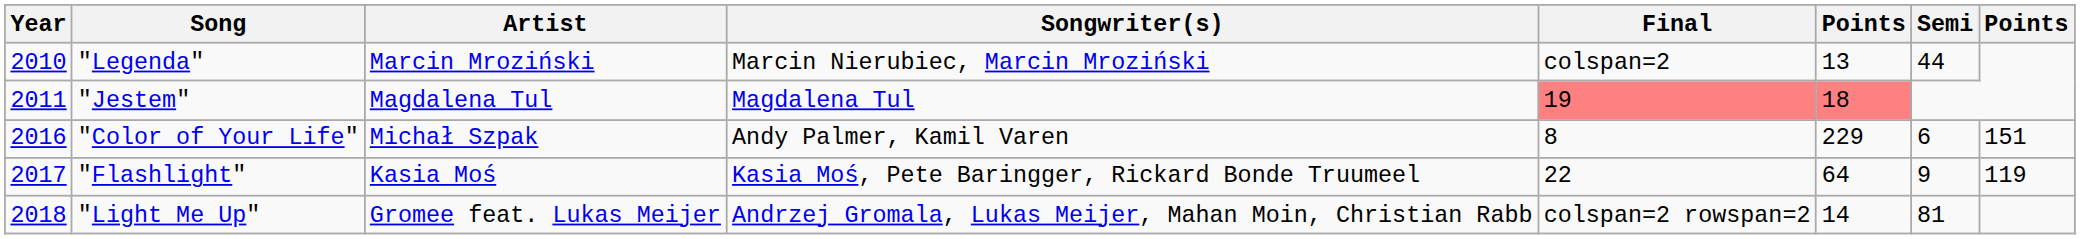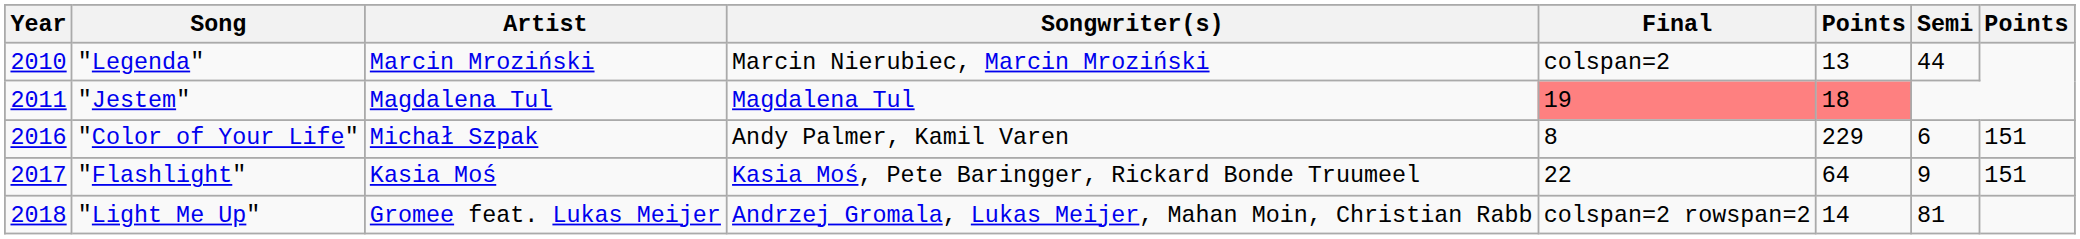(2005, 177) 119 -> (2005, 177) 151
